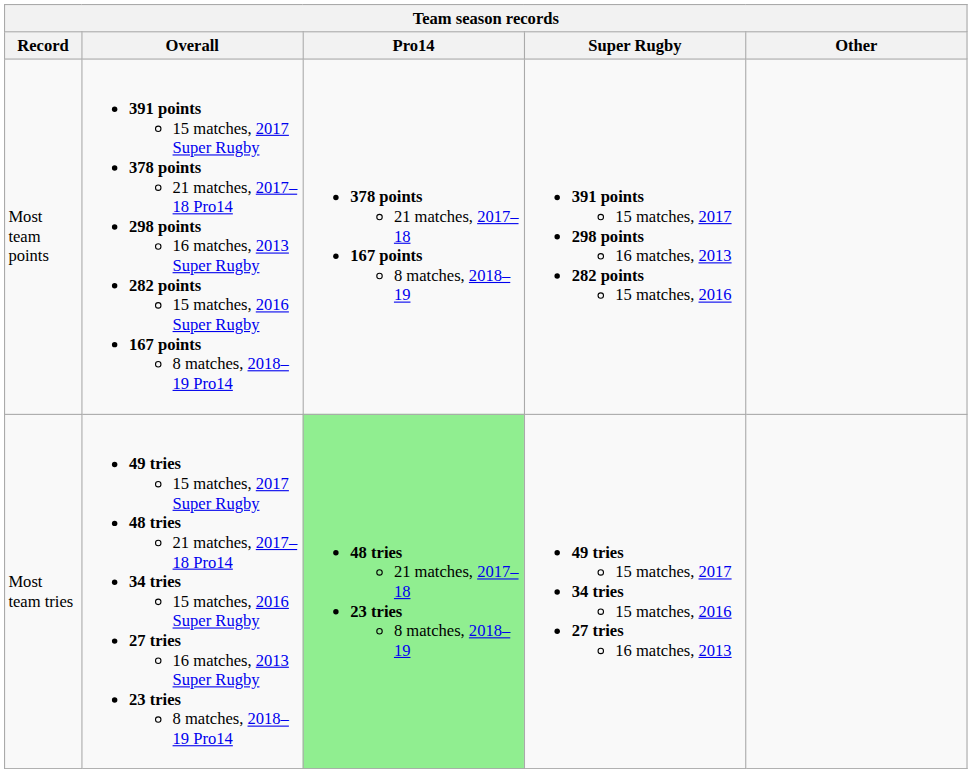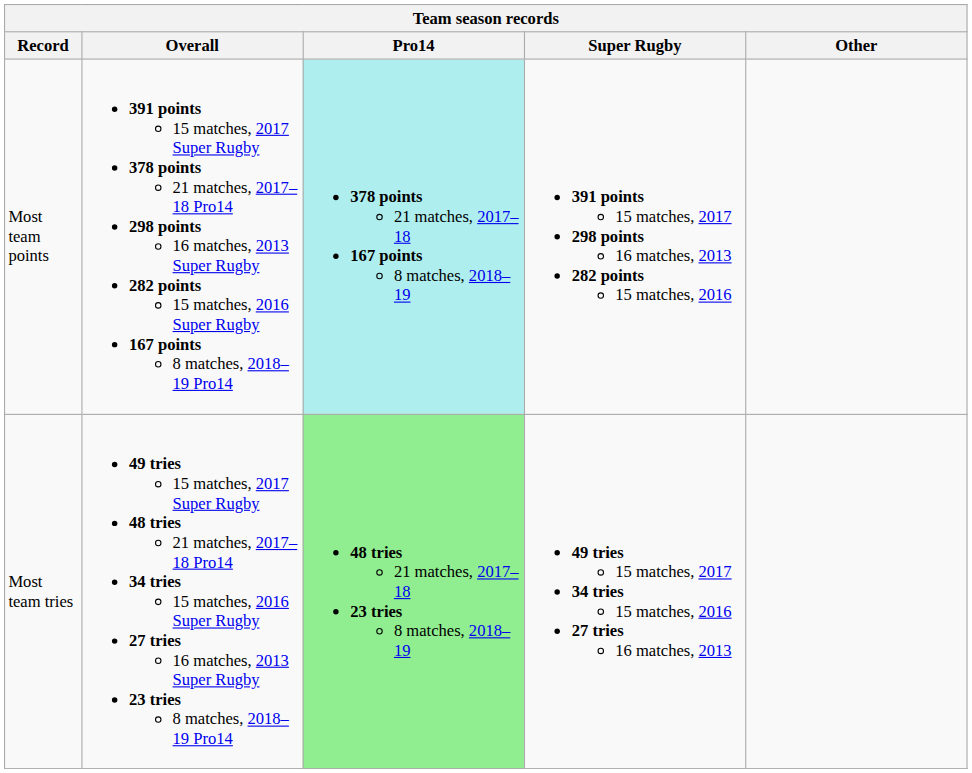(414, 247) no background -> (414, 247) paleturquoise background
